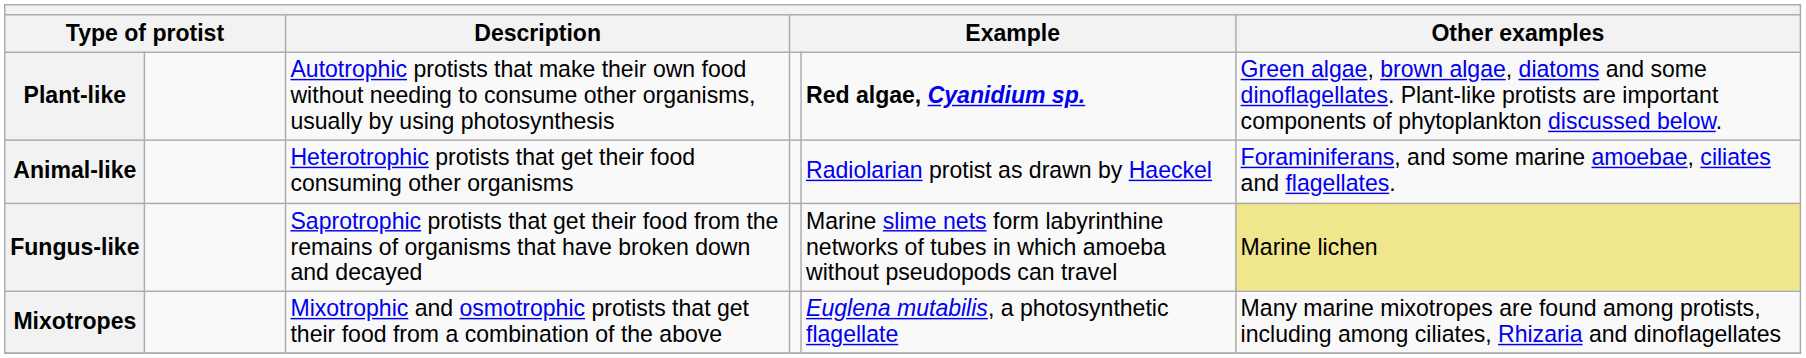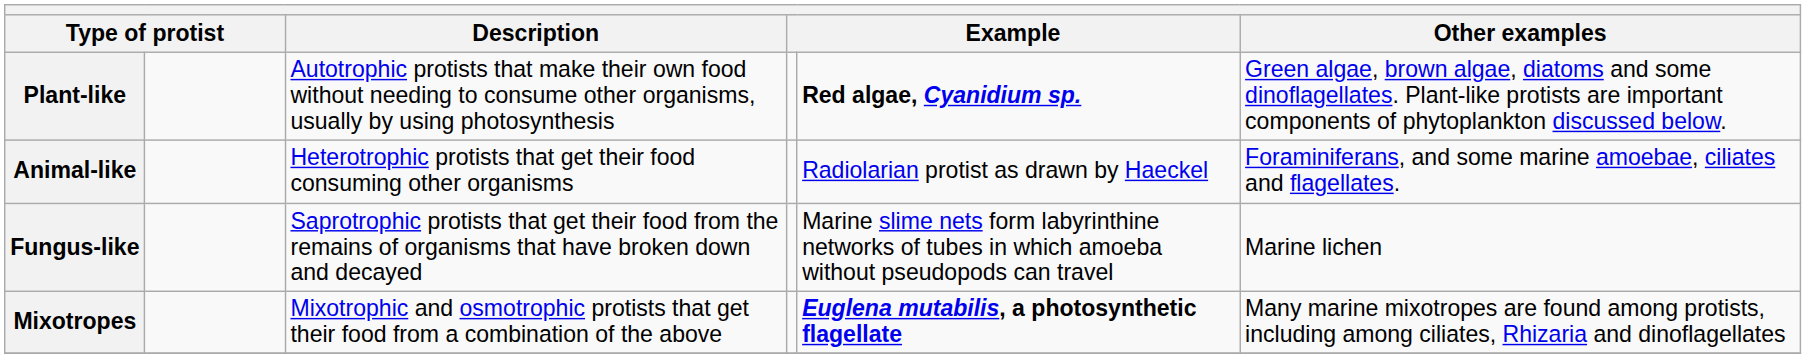(1309, 246) khaki background -> (1314, 246) no background
(987, 322) normal -> (999, 322) bold
